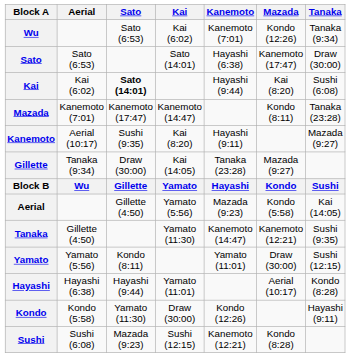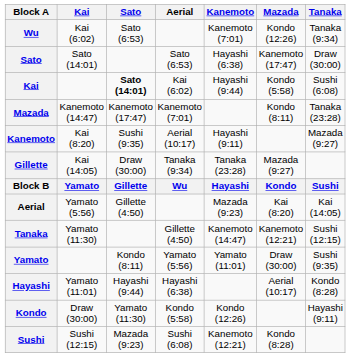columns swapped: (82, 12) <-> (180, 12)
(281, 86) Kai (8:20) -> (281, 86) Kondo (5:58)
(281, 207) Kondo (5:58) -> (281, 207) Kai (8:20)
(325, 233) Sushi (9:35) -> (325, 233) Sushi (12:15)
(325, 260) Sushi (12:15) -> (325, 260) Sushi (9:35)
